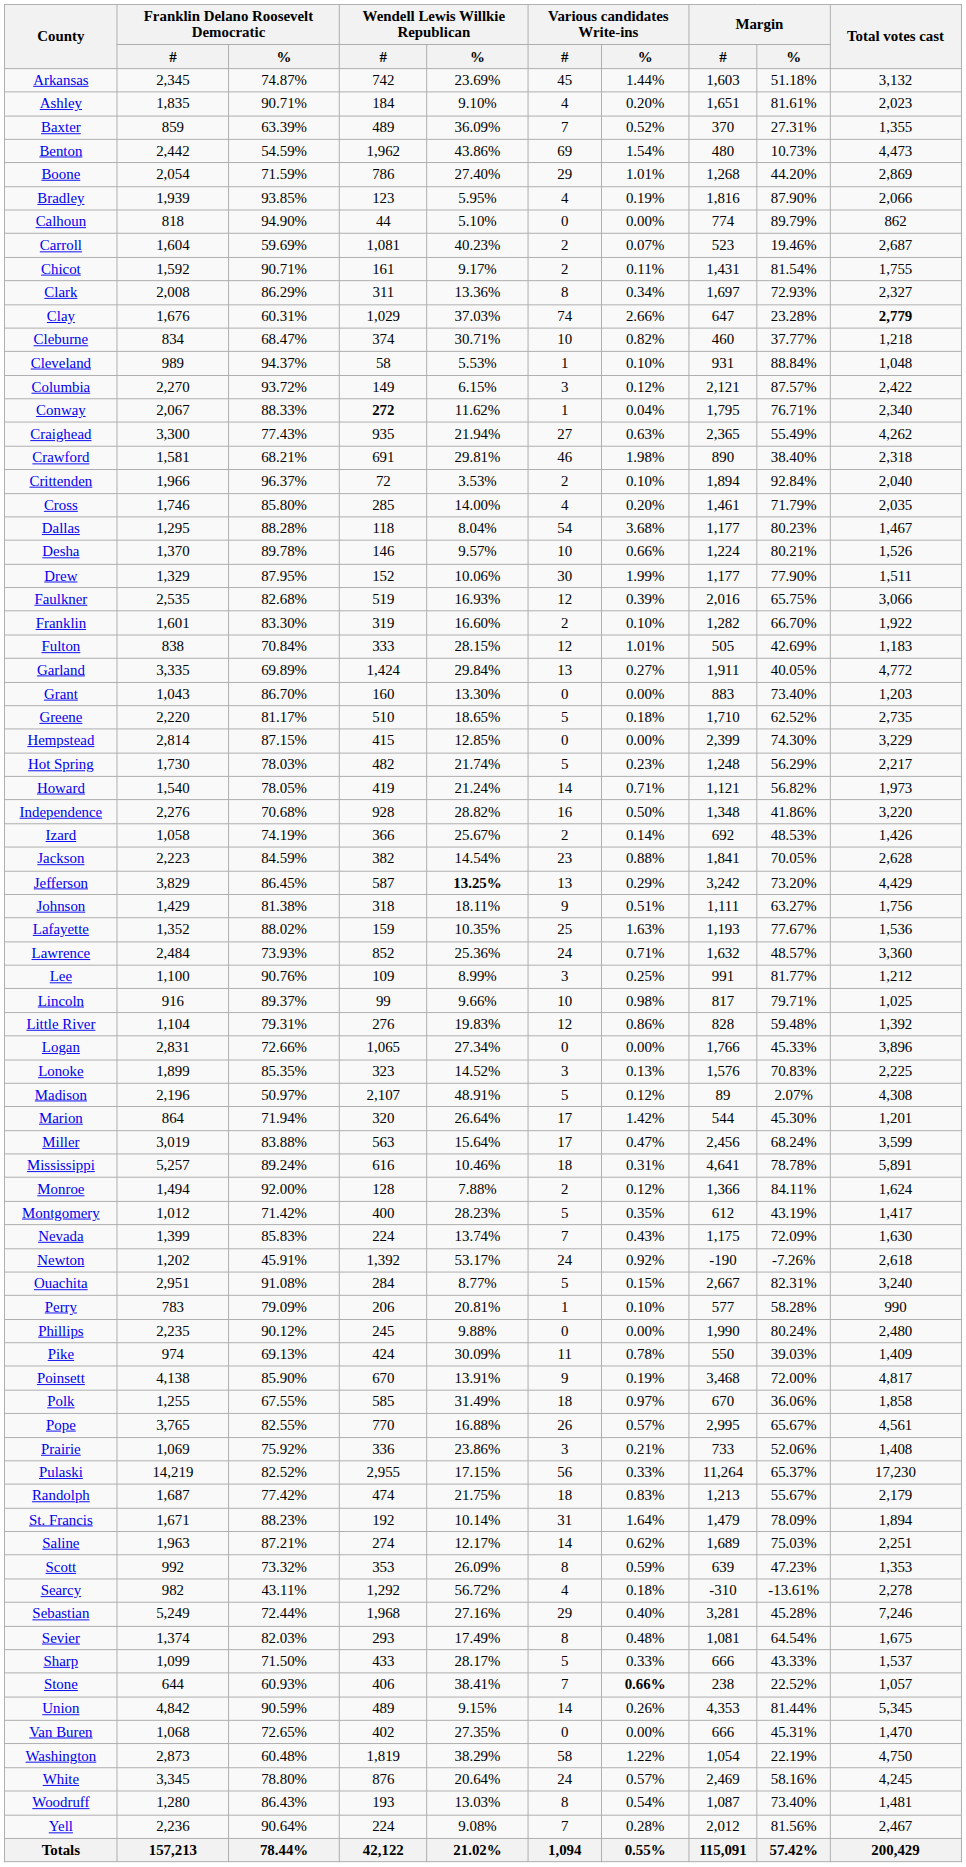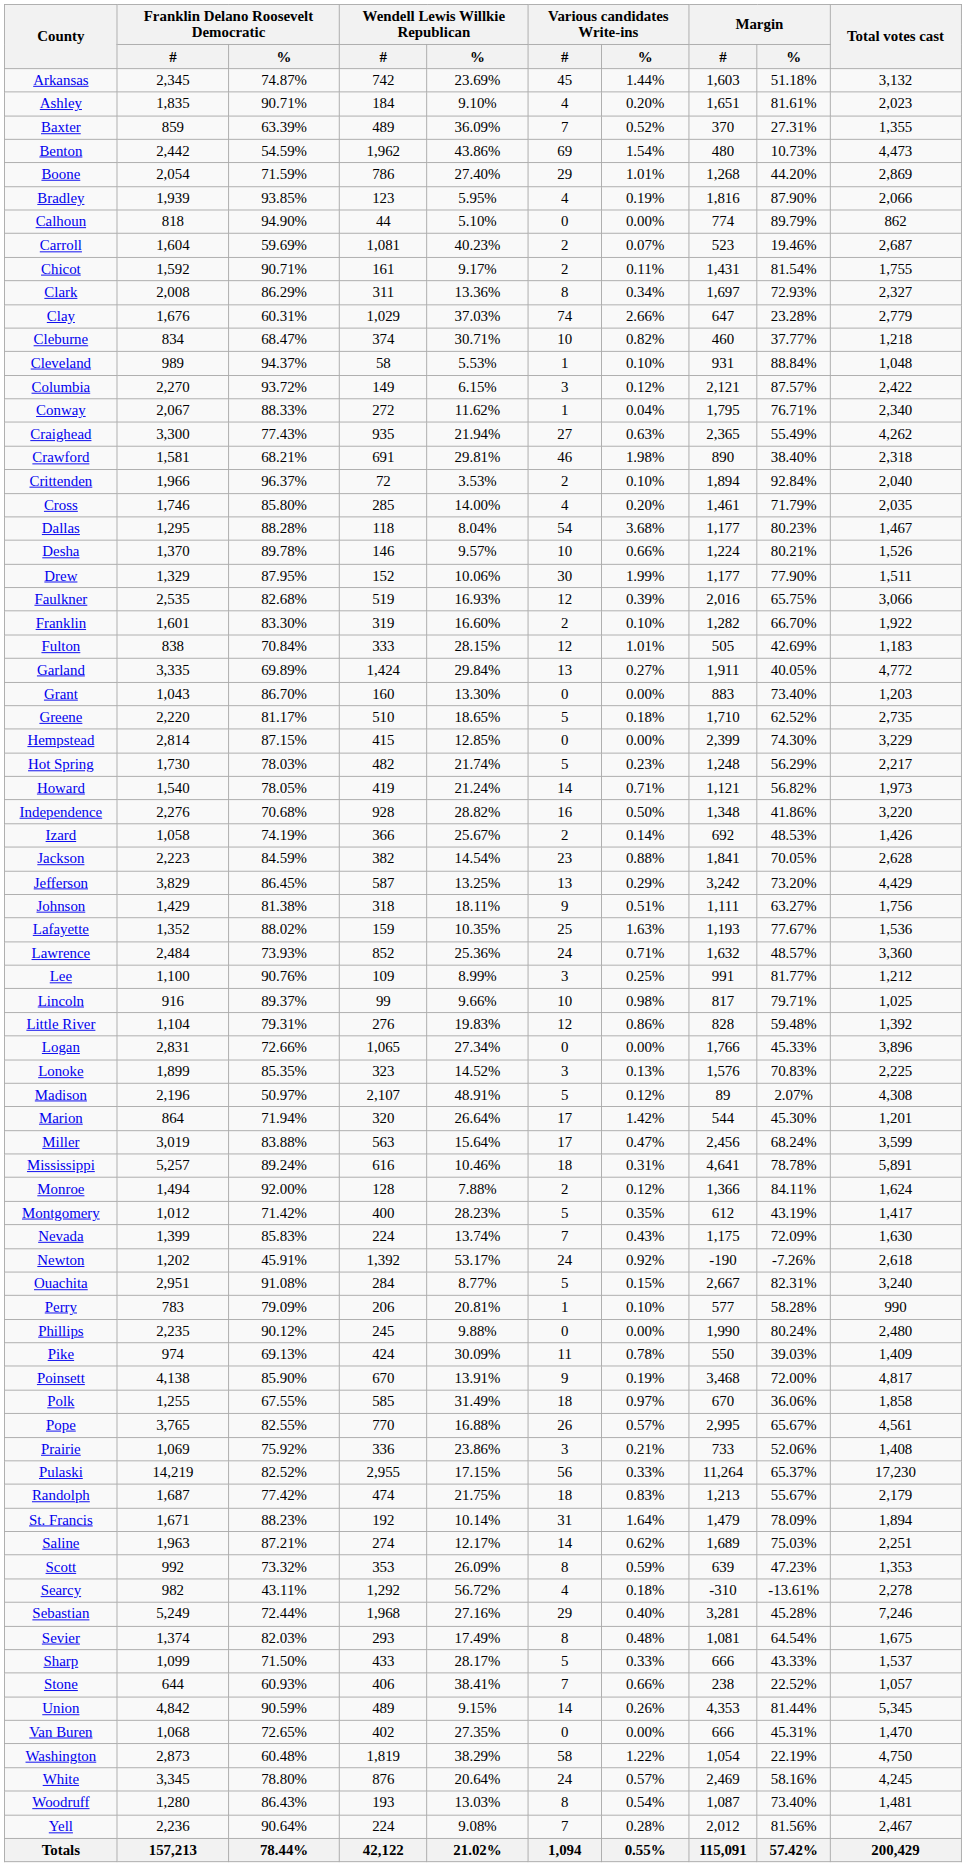(896, 316) bold -> (896, 316) normal
(383, 410) bold -> (383, 410) normal
(477, 882) bold -> (477, 882) normal
(645, 1684) bold -> (645, 1684) normal
